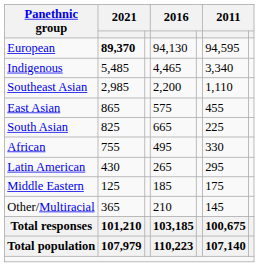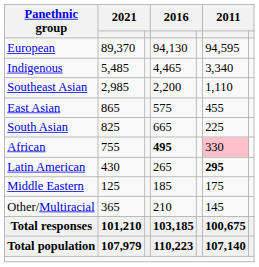(118, 48) bold -> (118, 48) normal
(162, 147) normal -> (162, 147) bold
(214, 147) no background -> (214, 147) pink background
(214, 166) normal -> (214, 166) bold
